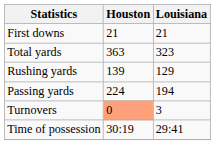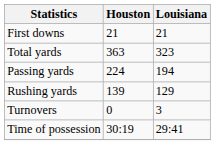rows swapped: (42, 71) <-> (40, 91)
(109, 110) lightsalmon background -> (109, 110) no background
